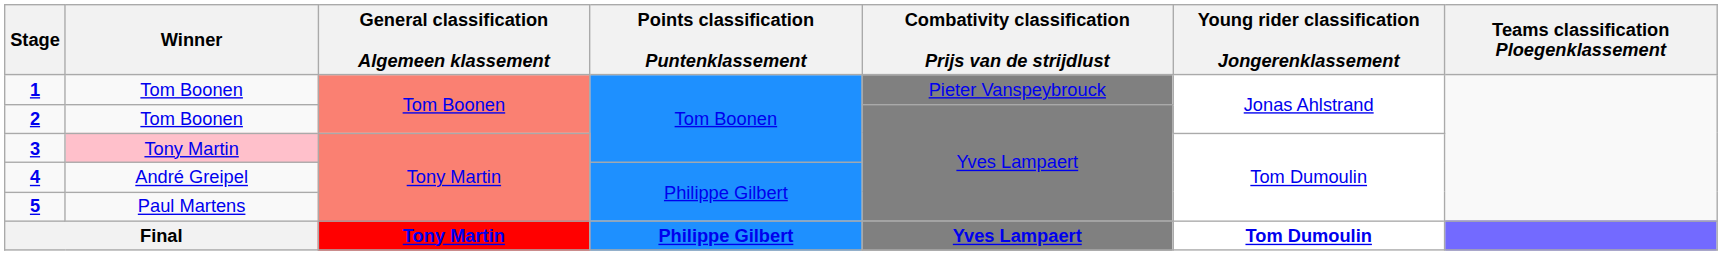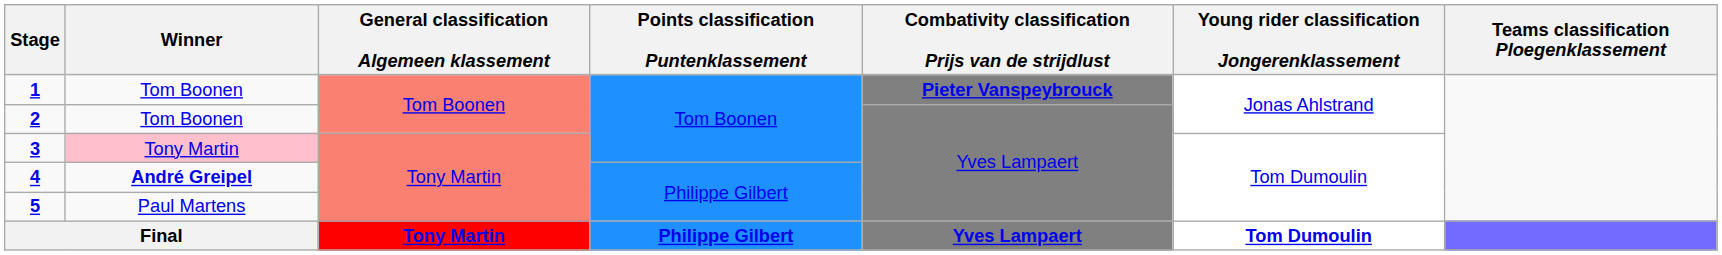(1017, 90) normal -> (1017, 90) bold
(192, 178) normal -> (192, 178) bold
